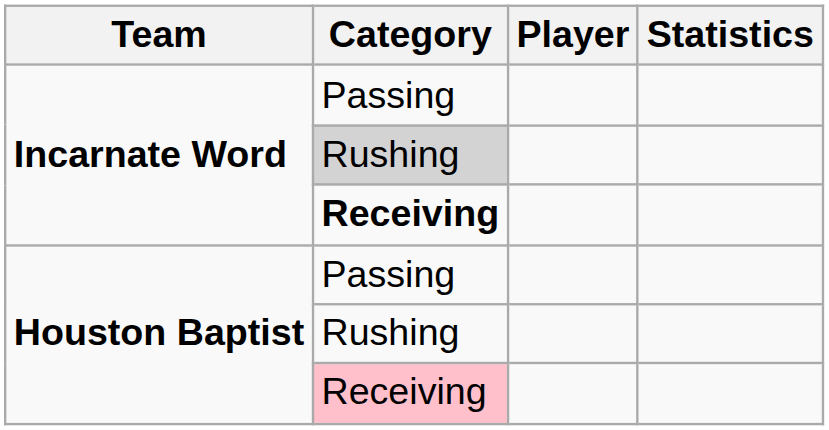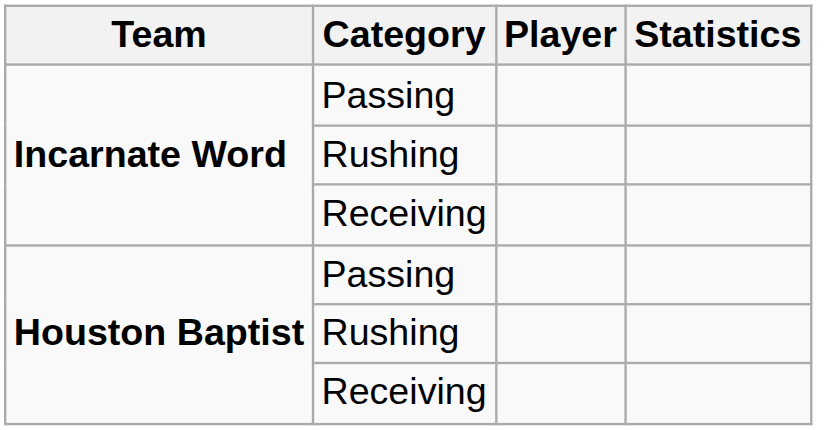(390, 154) lightgrey background -> (390, 154) no background
(410, 213) bold -> (404, 213) normal
(404, 392) pink background -> (404, 392) no background
